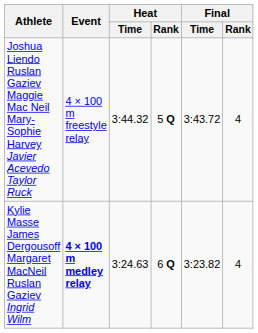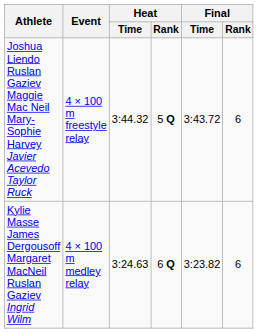(238, 120) 4 -> (238, 120) 6
(84, 265) bold -> (84, 265) normal
(238, 265) 4 -> (238, 265) 6
